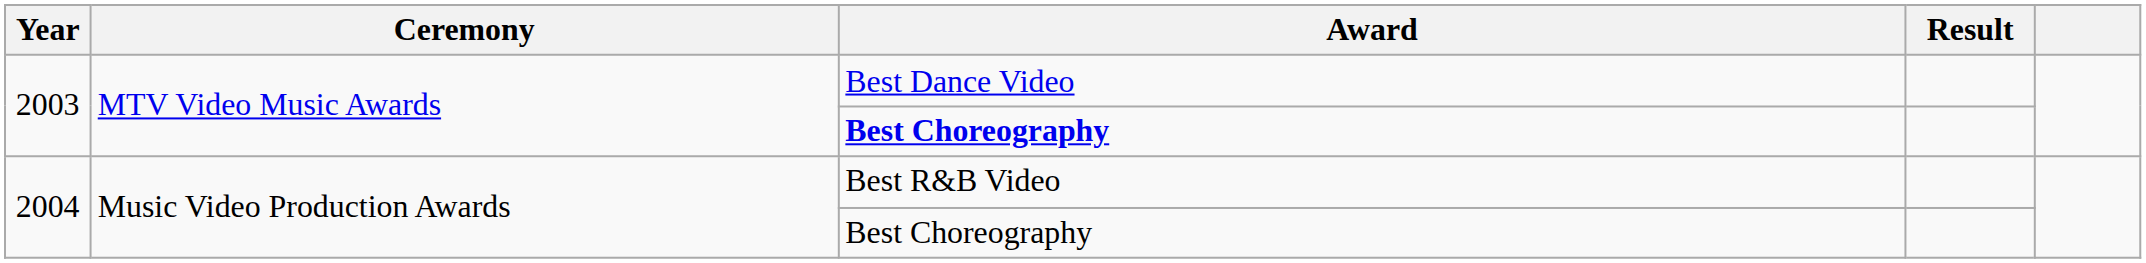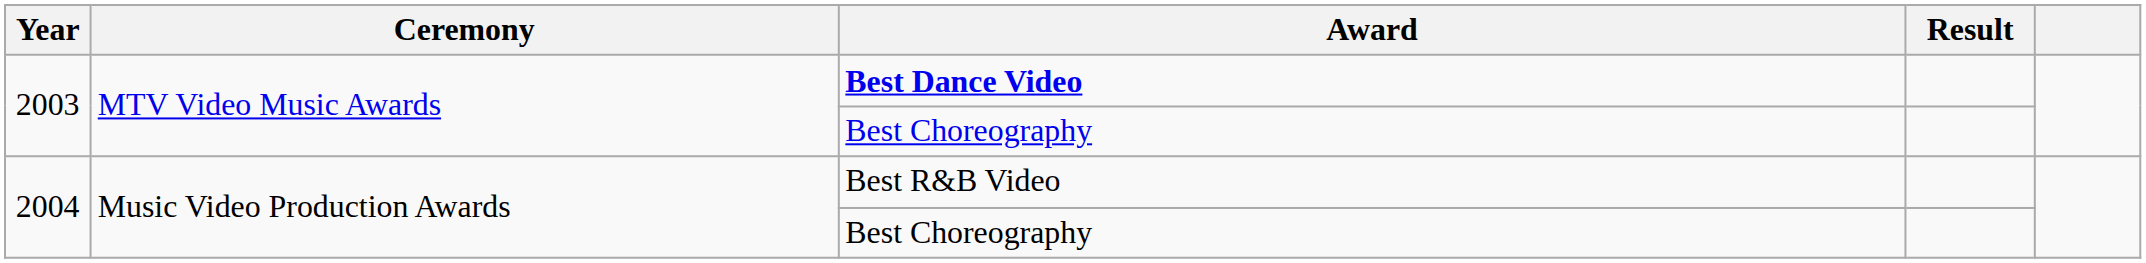(960, 80) normal -> (964, 80) bold
(977, 130) bold -> (969, 130) normal
